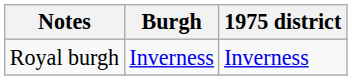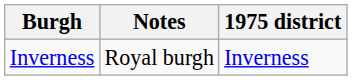columns swapped: (172, 22) <-> (64, 22)
